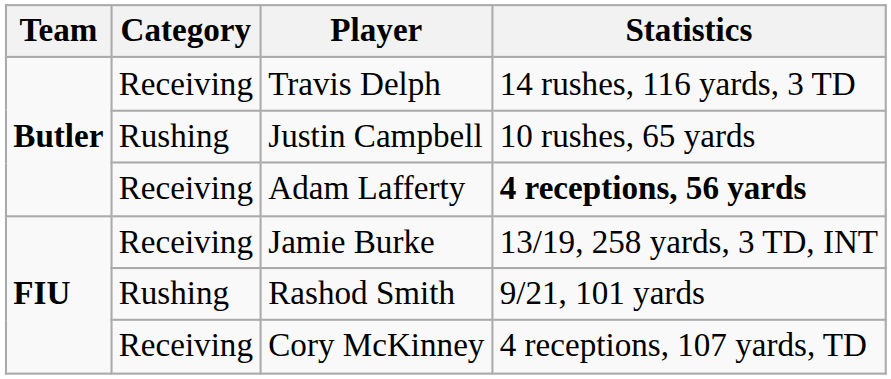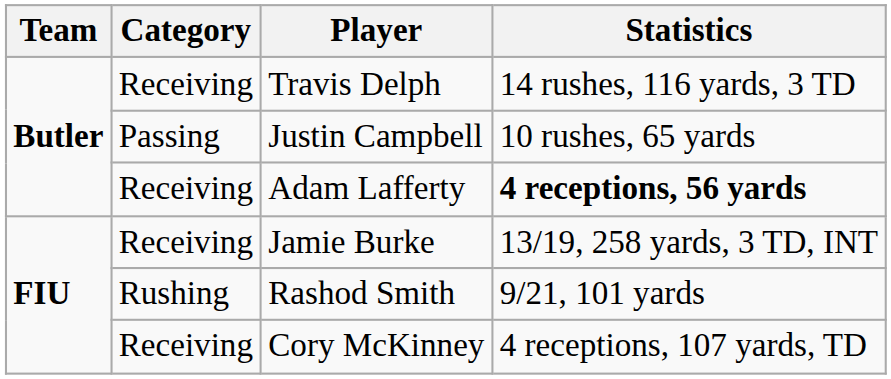(174, 135) Rushing -> (169, 135) Passing
